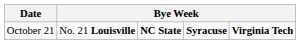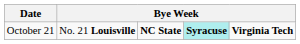(207, 31) no background -> (207, 31) paleturquoise background
